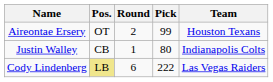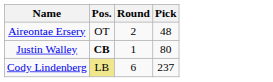- column: (224, 13)
(166, 31) 99 -> (166, 31) 48
(102, 49) normal -> (102, 49) bold
(166, 67) 222 -> (166, 67) 237
